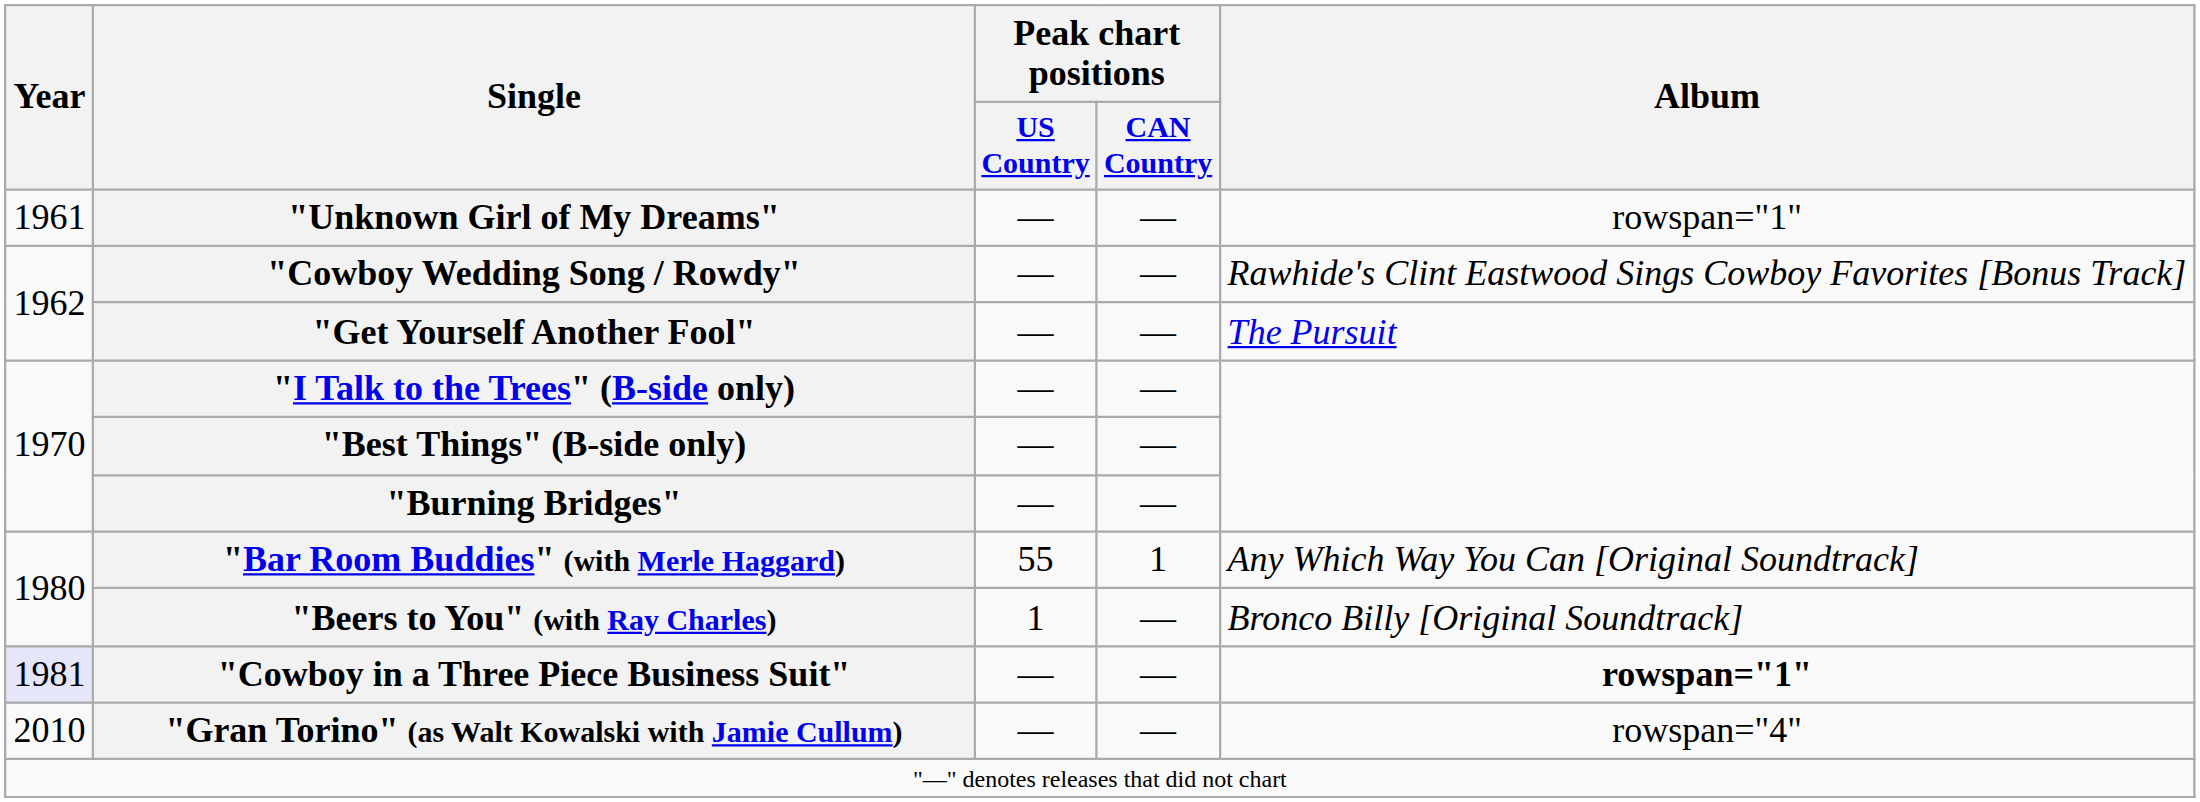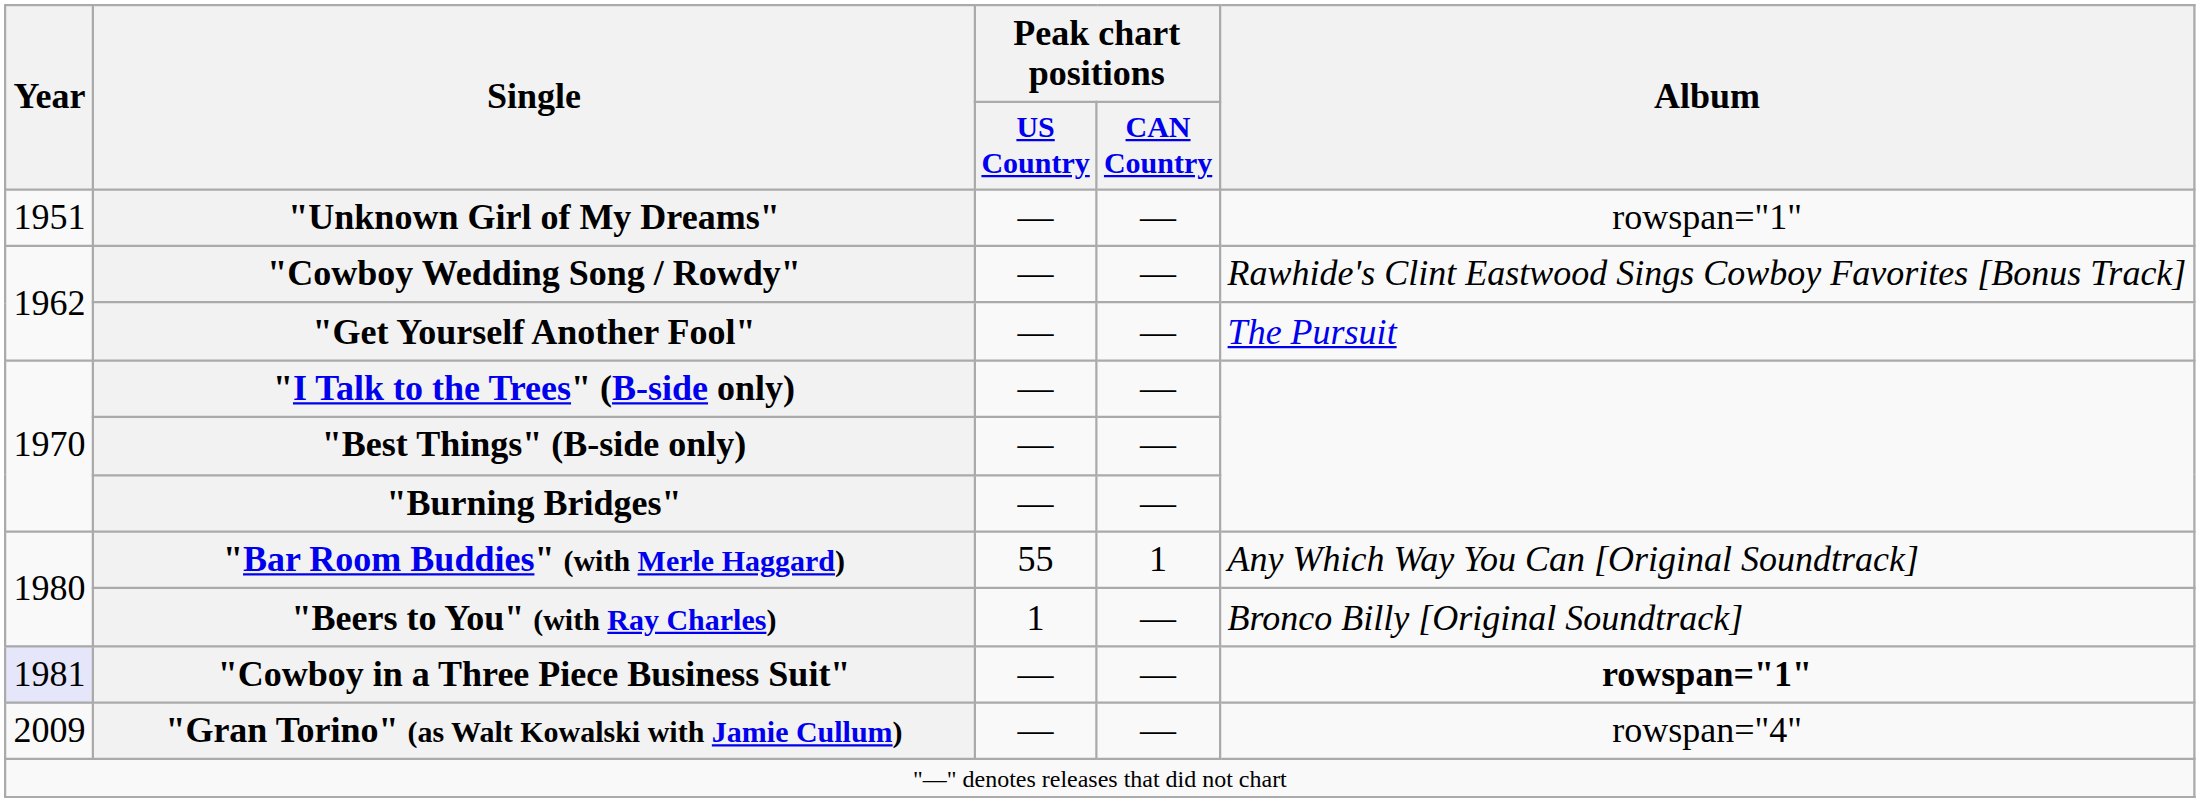(49, 216) 1961 -> (49, 216) 1951
(49, 730) 2010 -> (49, 730) 2009
